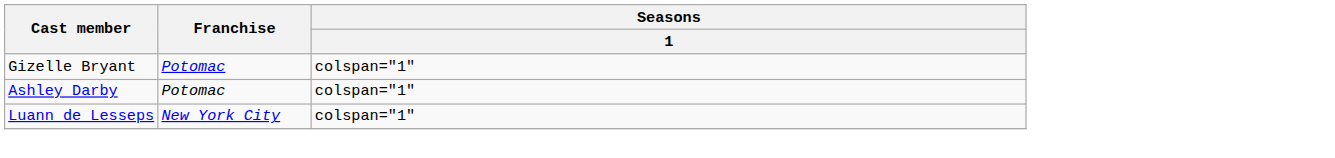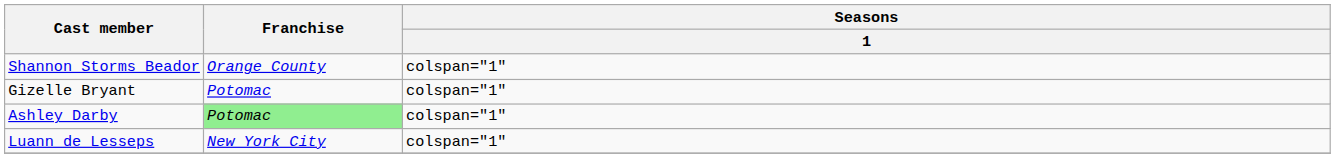+ row: (104, 67)
(193, 91) no background -> (239, 116) lightgreen background
